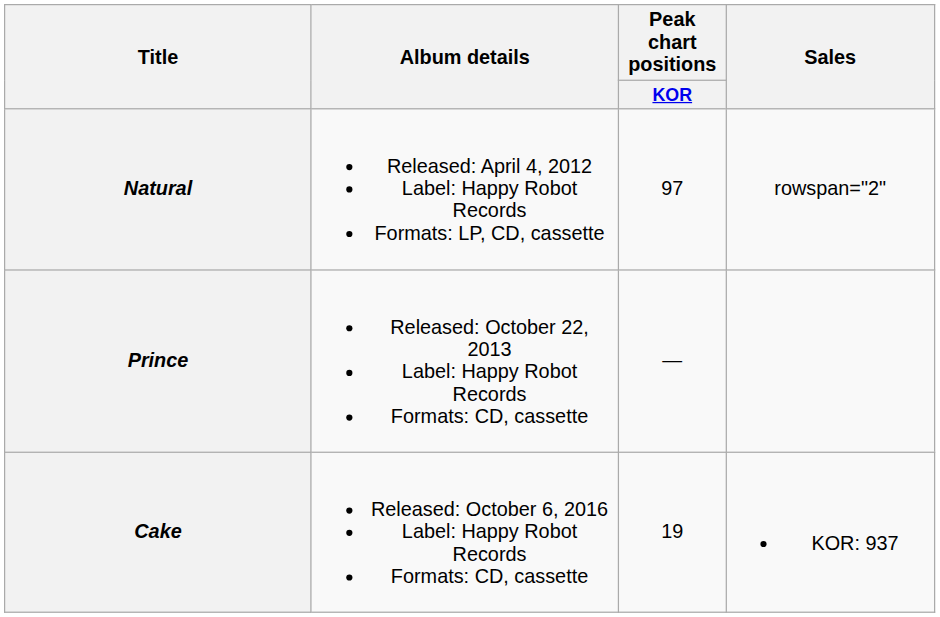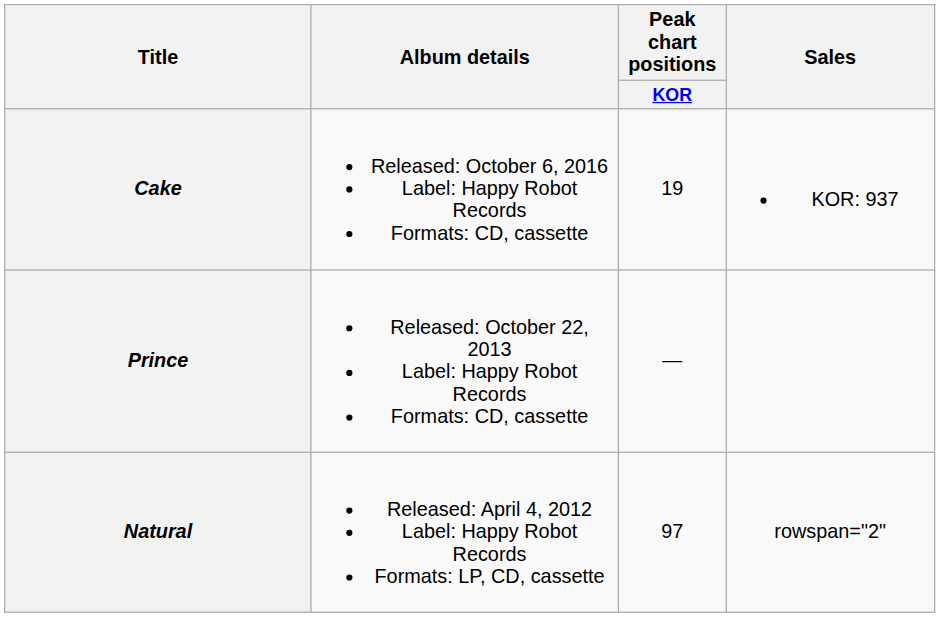rows swapped: (158, 189) <-> (158, 532)
